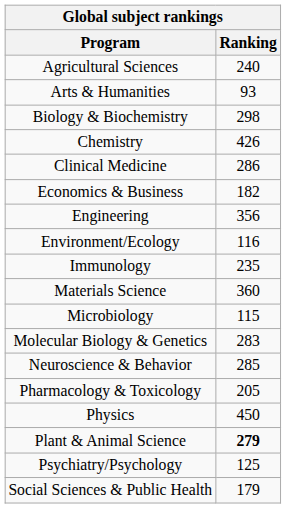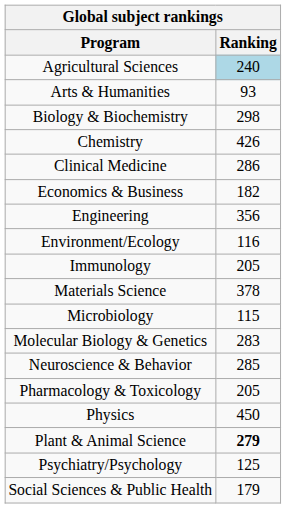(248, 67) no background -> (248, 67) lightblue background
(248, 266) 235 -> (248, 266) 205
(248, 291) 360 -> (248, 291) 378
